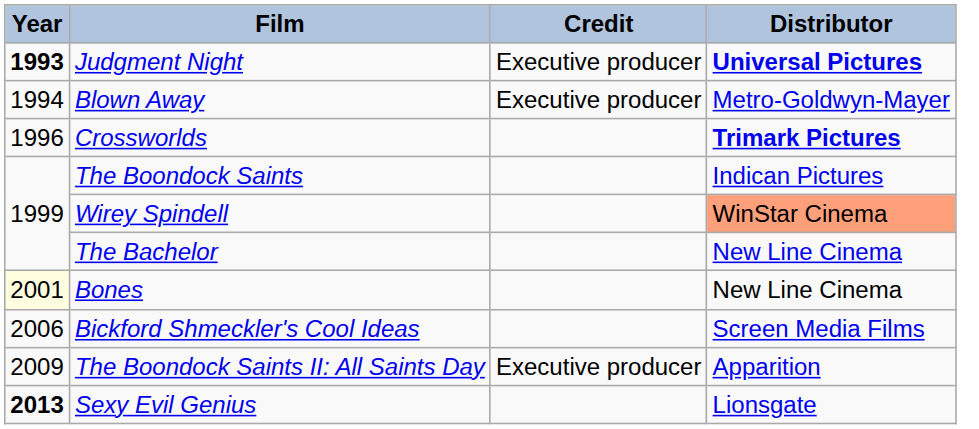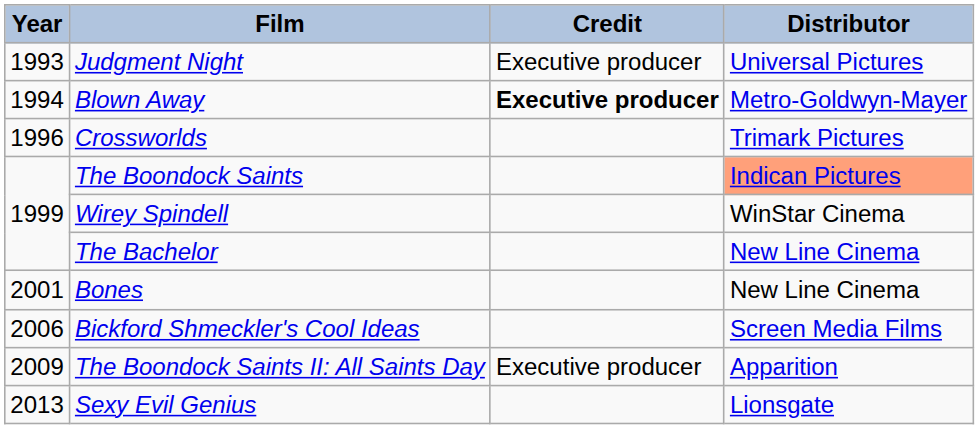(37, 62) bold -> (37, 62) normal
(817, 62) bold -> (827, 62) normal
(599, 100) normal -> (607, 100) bold
(807, 138) bold -> (817, 138) normal
(798, 176) no background -> (815, 176) lightsalmon background
(800, 214) lightsalmon background -> (817, 214) no background
(37, 290) lightyellow background -> (37, 290) no background
(37, 404) bold -> (37, 404) normal
